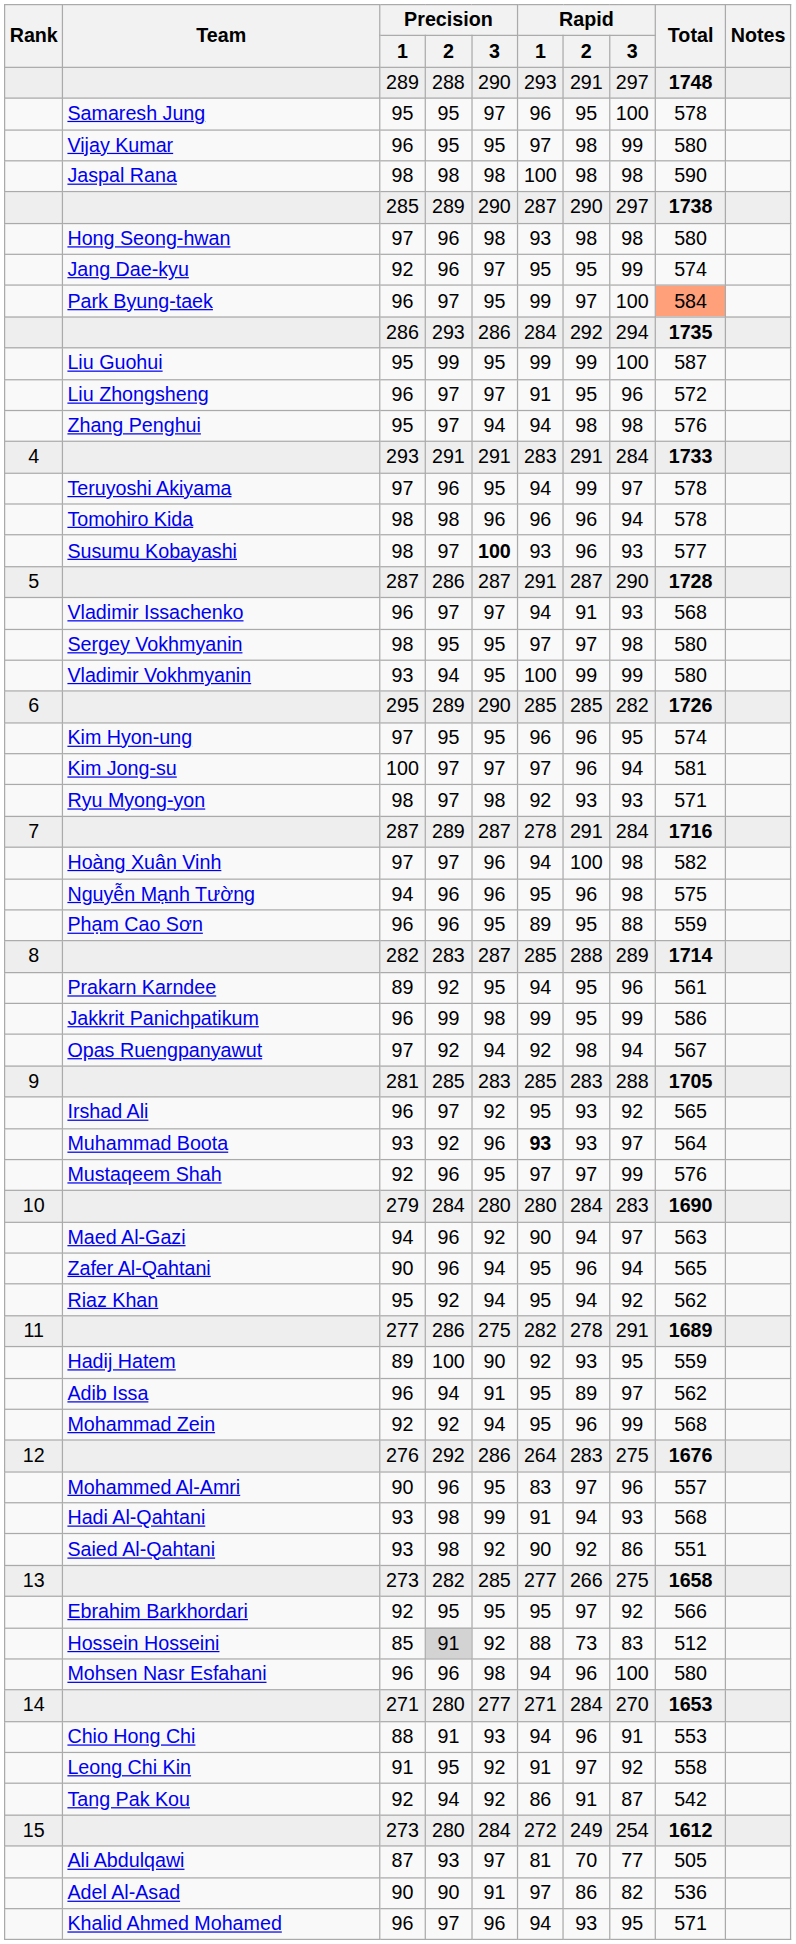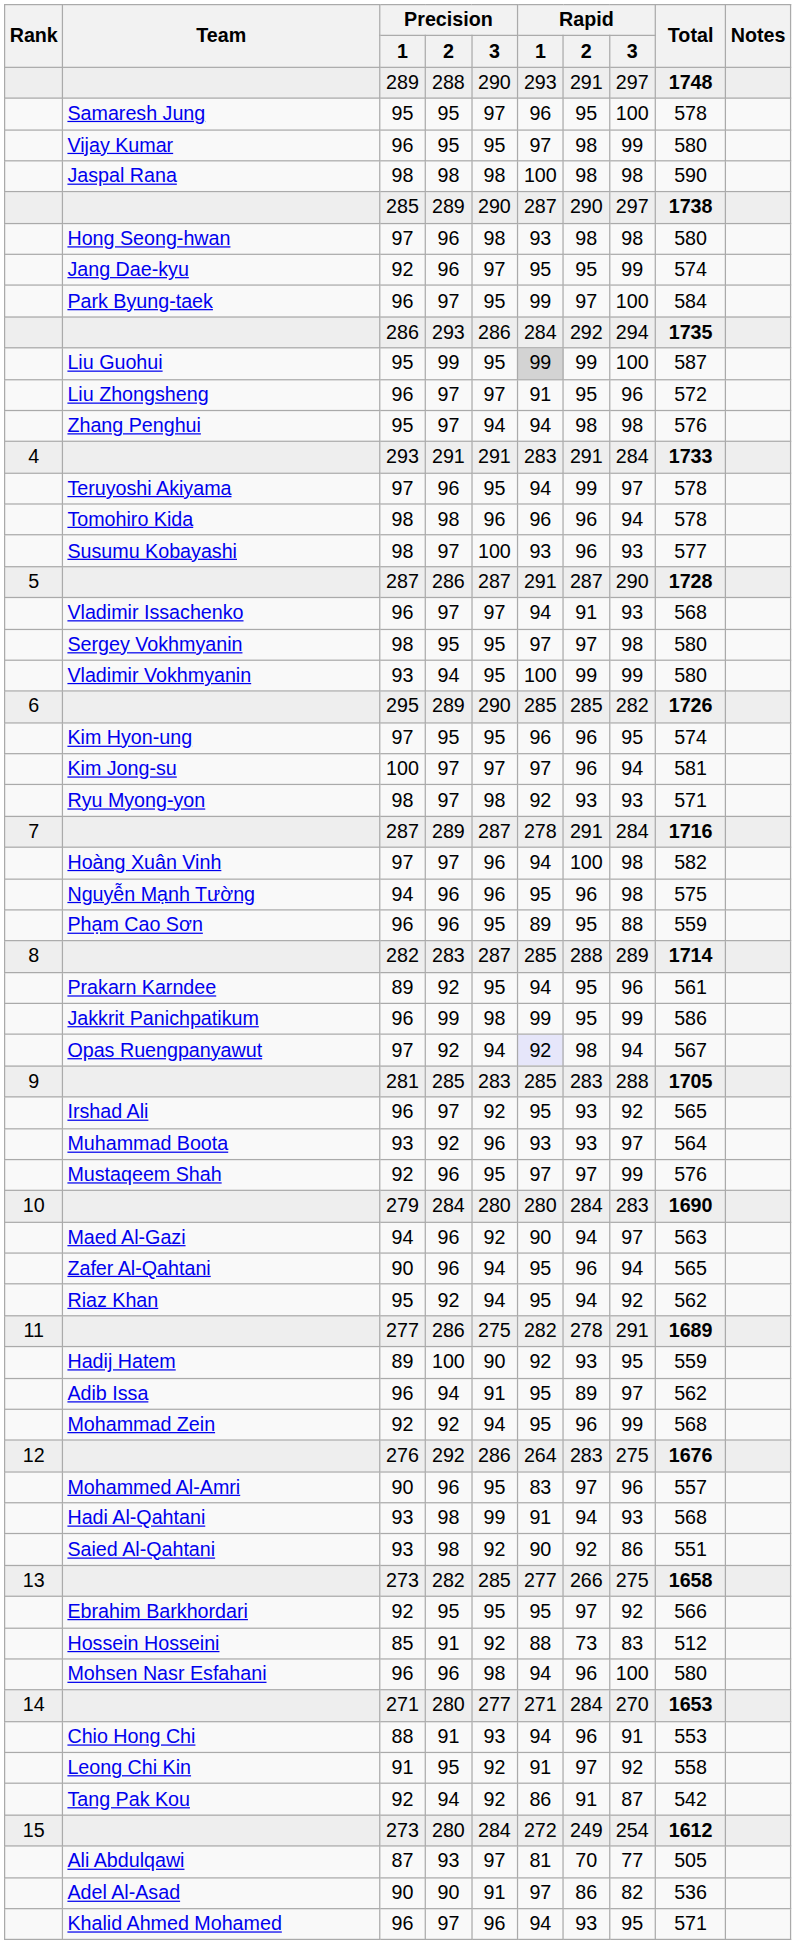(691, 301) lightsalmon background -> (691, 301) no background
(540, 363) no background -> (540, 363) lightgrey background
(494, 550) bold -> (494, 550) normal
(540, 1050) no background -> (540, 1050) lavender background
(540, 1143) bold -> (540, 1143) normal
(448, 1643) lightgrey background -> (448, 1643) no background
